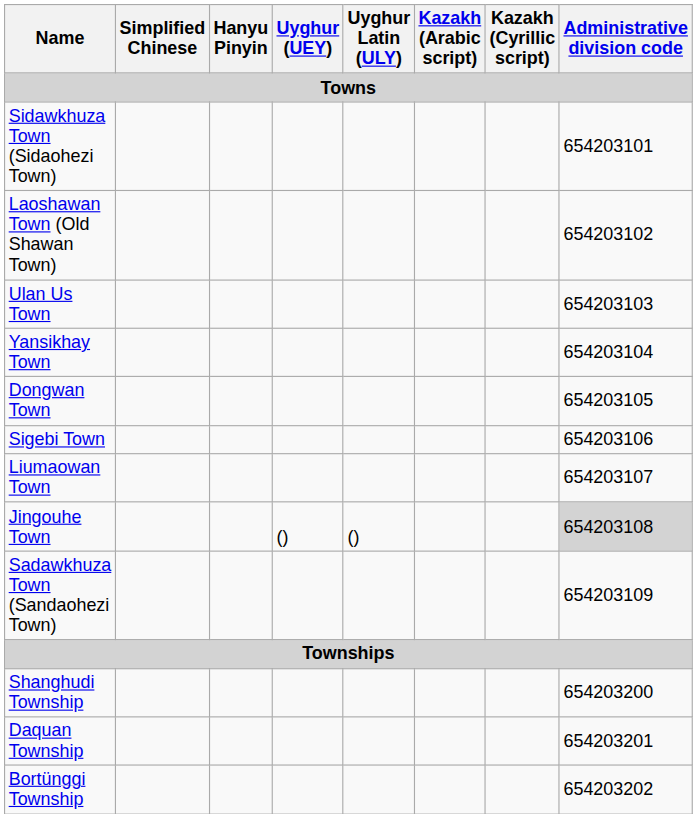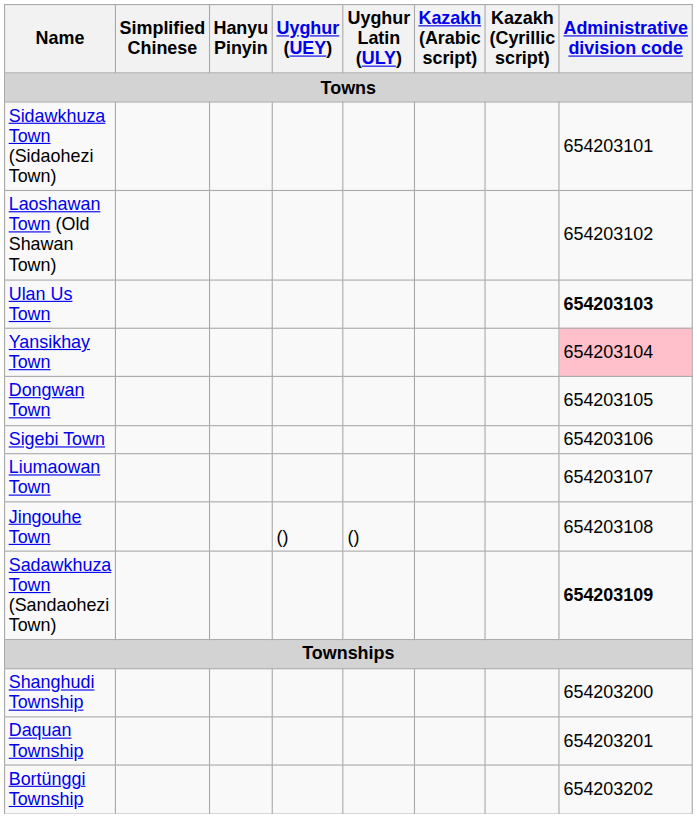(608, 303) normal -> (608, 303) bold
(608, 352) no background -> (608, 352) pink background
(608, 526) lightgrey background -> (608, 526) no background
(608, 595) normal -> (608, 595) bold
